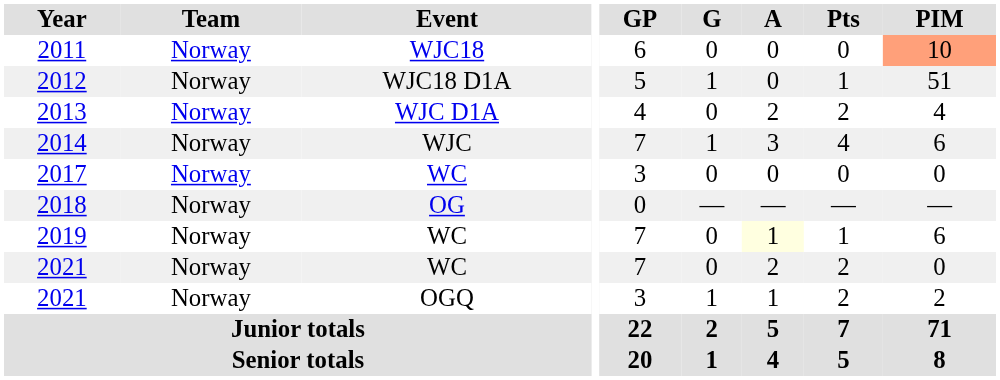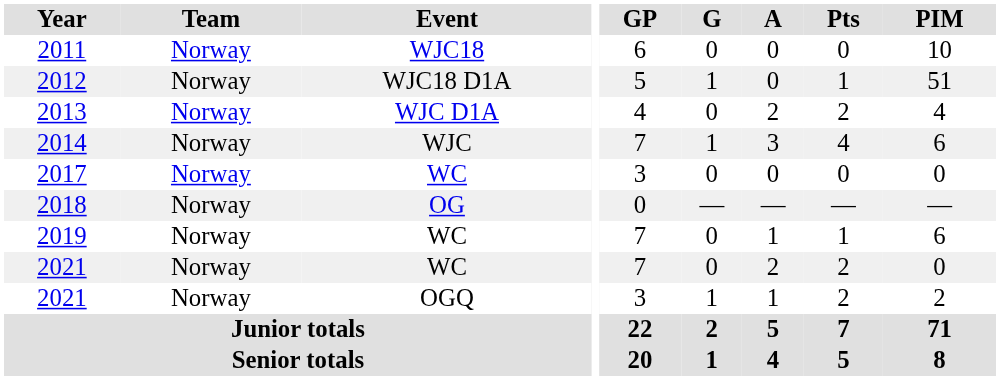(940, 50) lightsalmon background -> (940, 50) no background
(773, 236) lightyellow background -> (773, 236) no background
